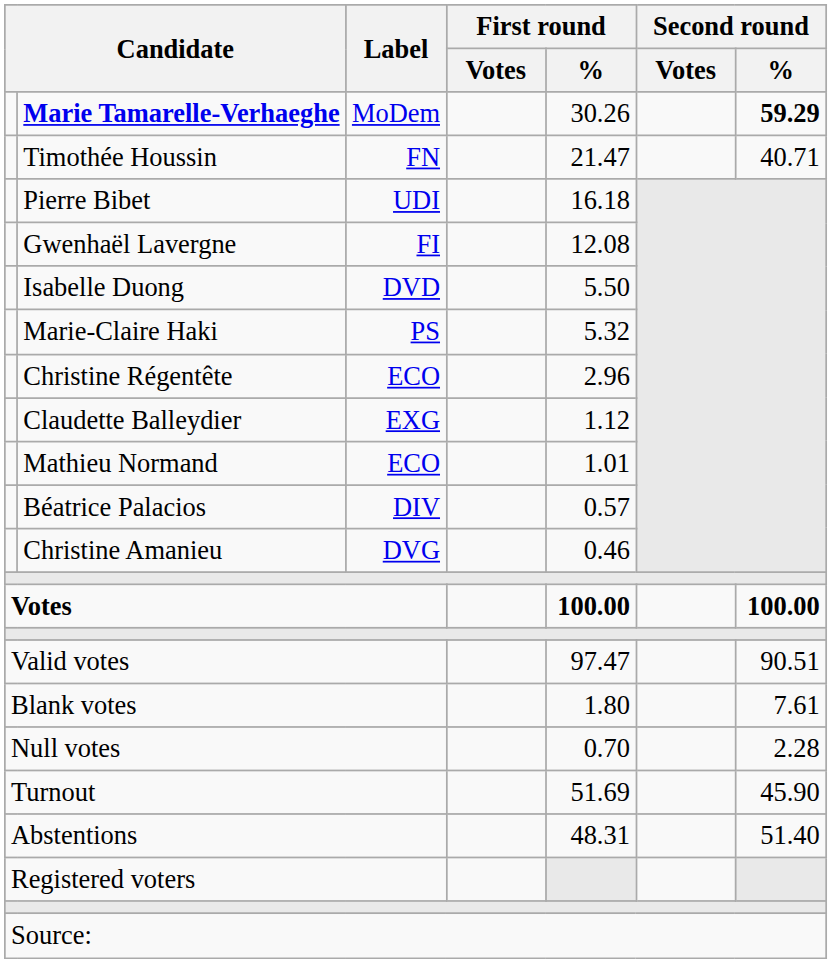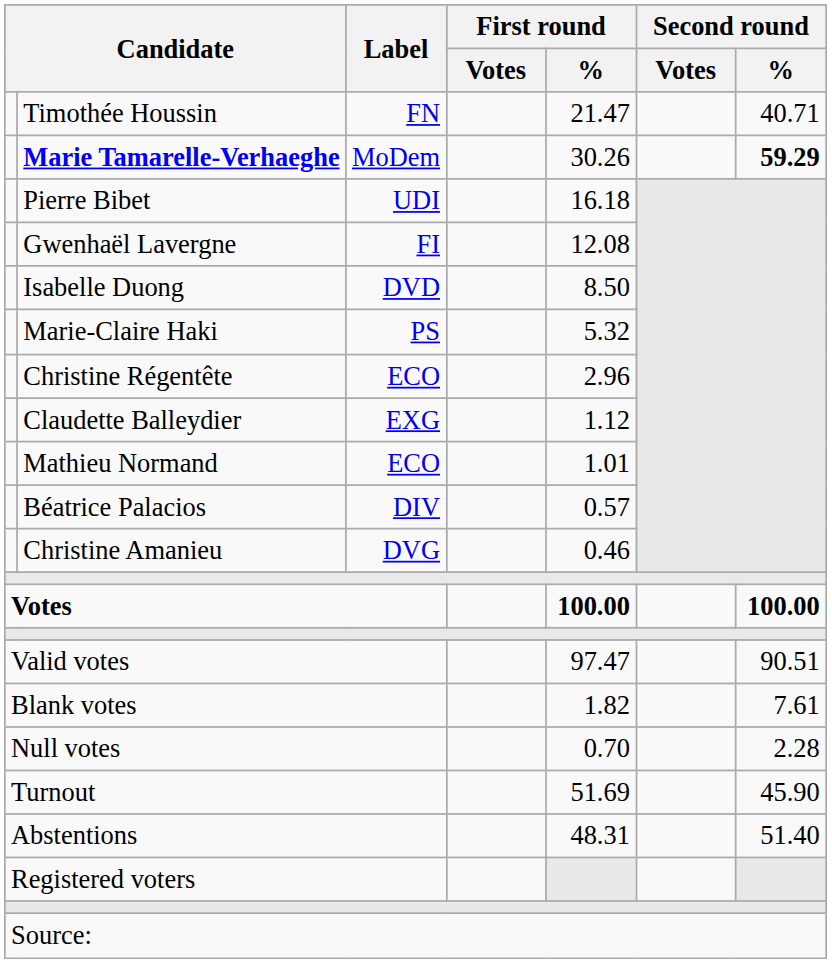rows swapped: (181, 113) <-> (120, 157)
(607, 288) 5.50 -> (607, 288) 8.50
(607, 705) 1.80 -> (607, 705) 1.82
